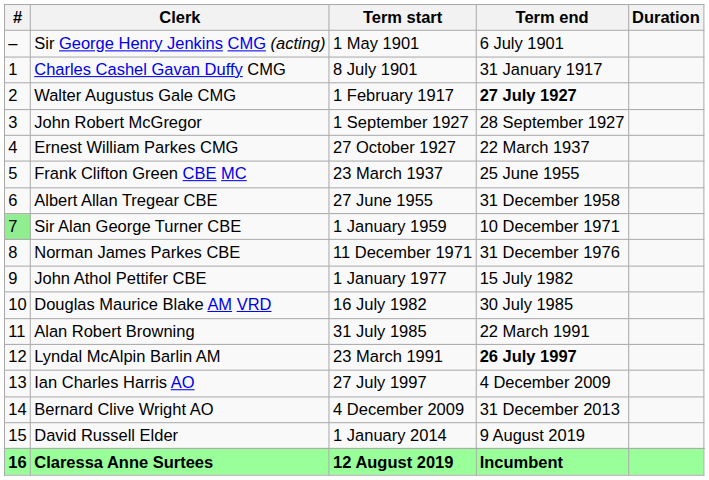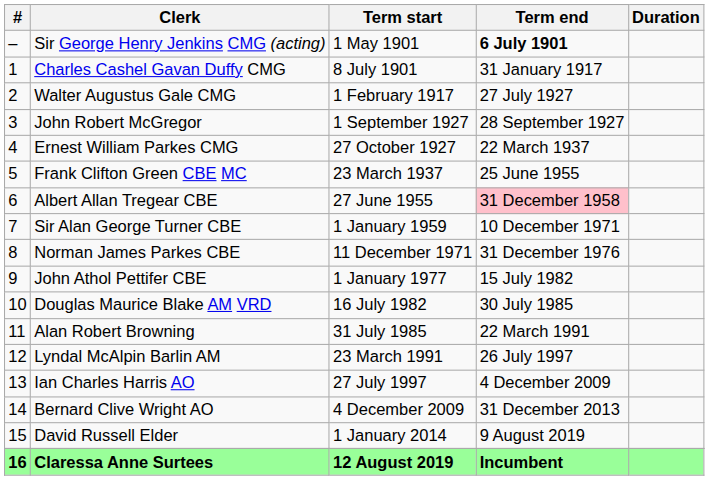(522, 43) normal -> (524, 43) bold
(528, 95) bold -> (526, 95) normal
(550, 200) no background -> (550, 200) pink background
(13, 226) lightgreen background -> (13, 226) no background
(528, 357) bold -> (526, 357) normal
